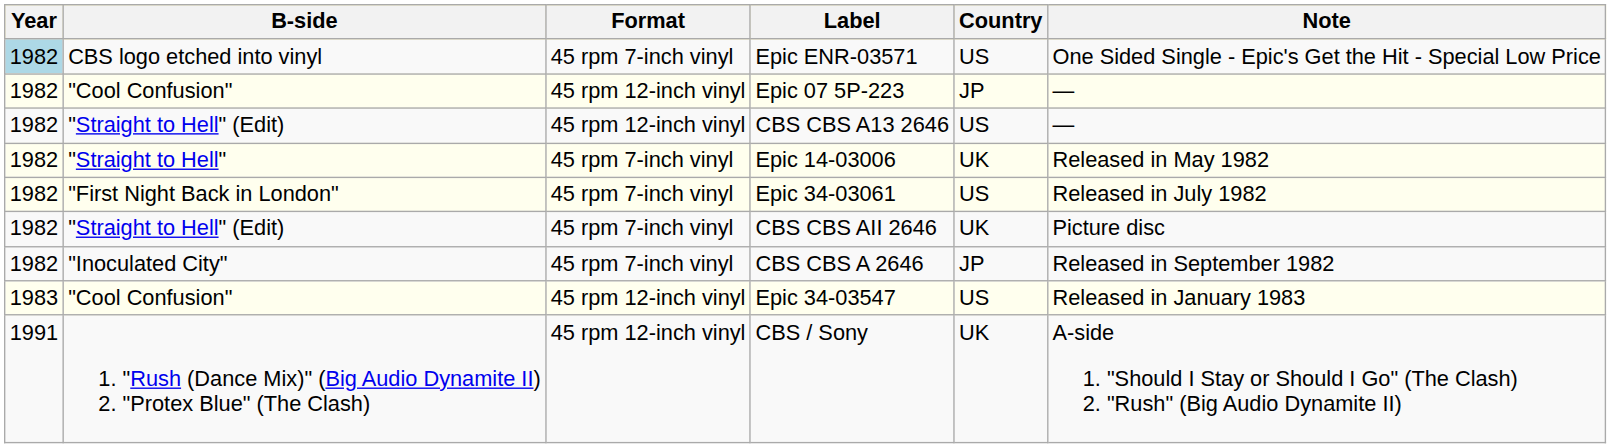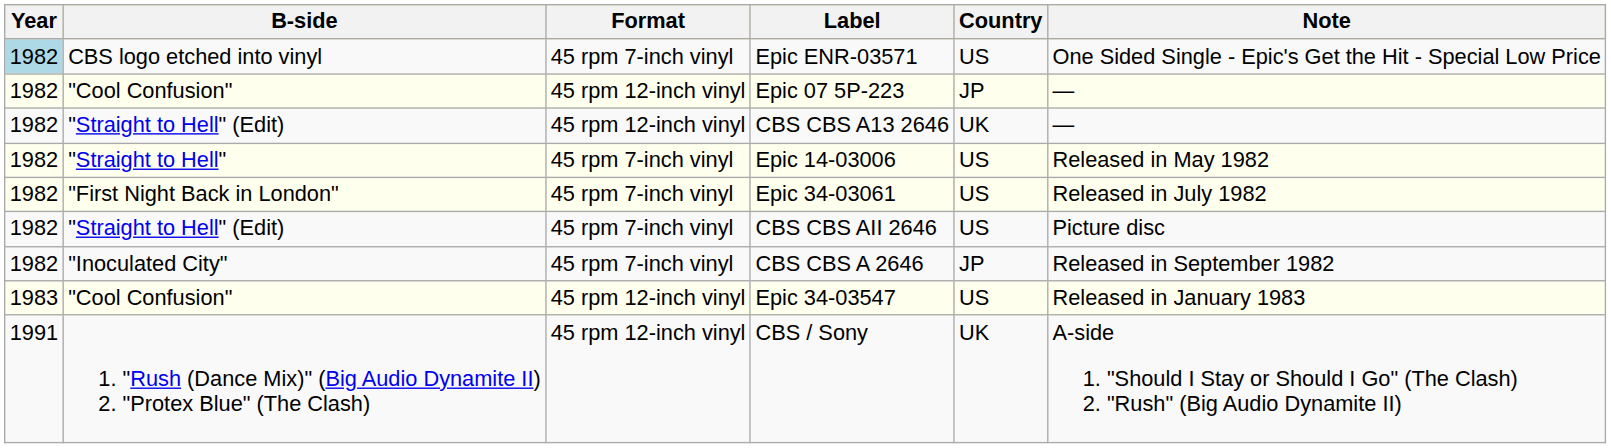(974, 125) US -> (974, 125) UK
(974, 159) UK -> (974, 159) US
(974, 228) UK -> (974, 228) US
